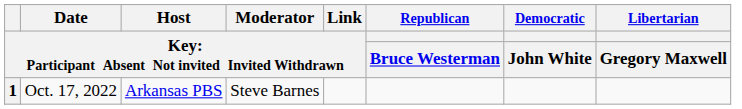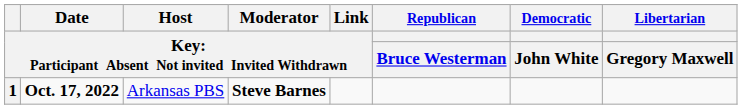(71, 90) normal -> (72, 90) bold
(275, 90) normal -> (279, 90) bold
